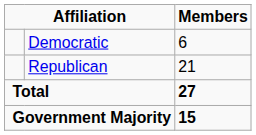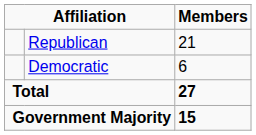rows swapped: (68, 42) <-> (68, 67)
